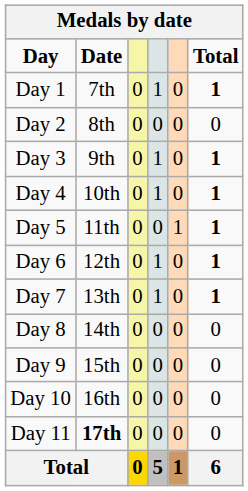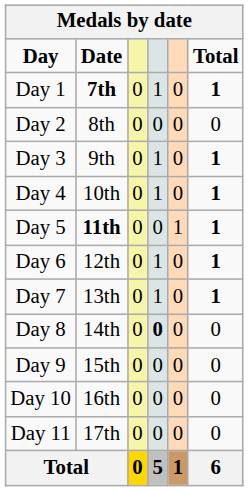(102, 90) normal -> (102, 90) bold
(102, 227) normal -> (102, 227) bold
(158, 330) normal -> (158, 330) bold
(102, 433) bold -> (102, 433) normal
